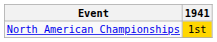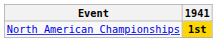(197, 30) normal -> (197, 30) bold
